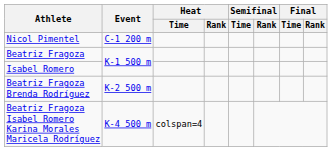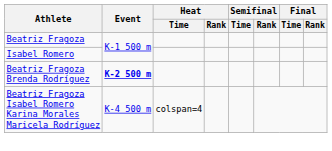- row: (43, 40)
(128, 88) normal -> (128, 74) bold
